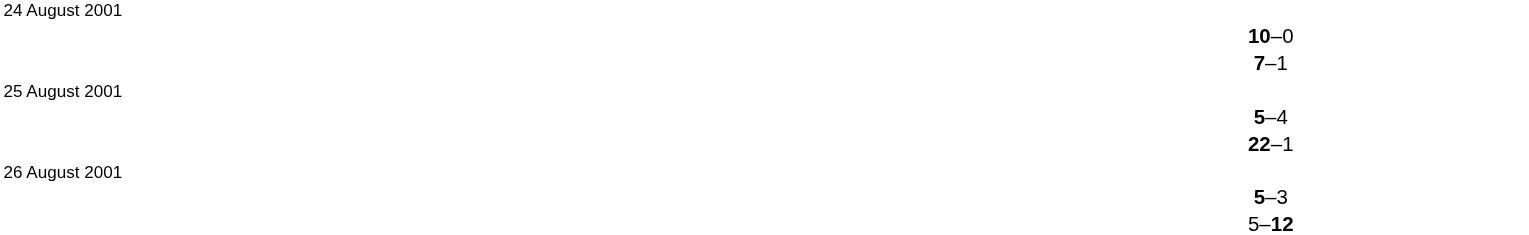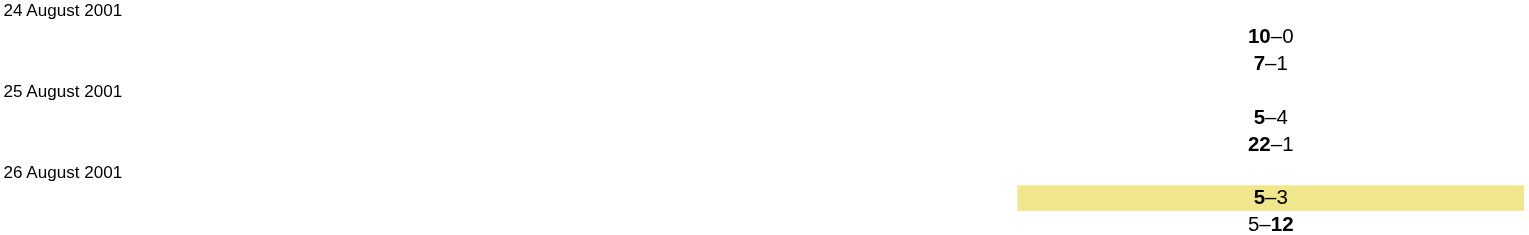(1271, 197) no background -> (1271, 197) khaki background
